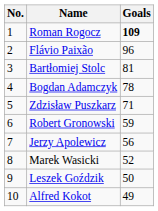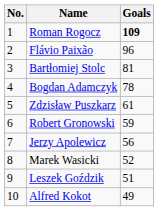(128, 105) 71 -> (128, 105) 61
(128, 178) 50 -> (128, 178) 51
